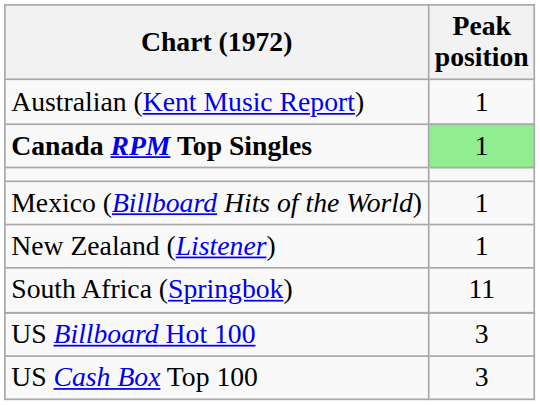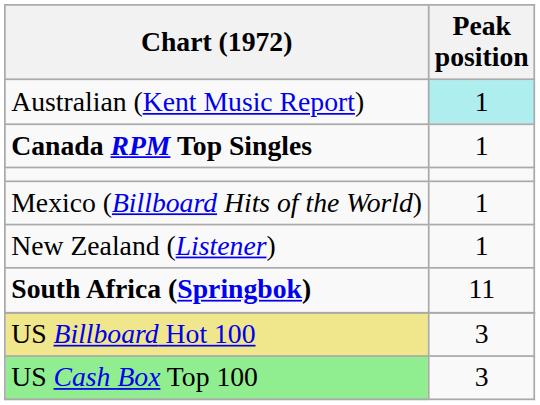(482, 101) no background -> (482, 101) paleturquoise background
(482, 145) lightgreen background -> (482, 145) no background
(152, 289) normal -> (161, 289) bold
(133, 333) no background -> (133, 333) khaki background
(135, 377) no background -> (135, 377) lightgreen background
